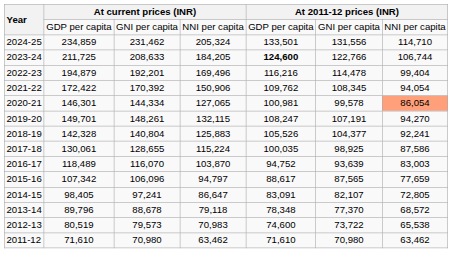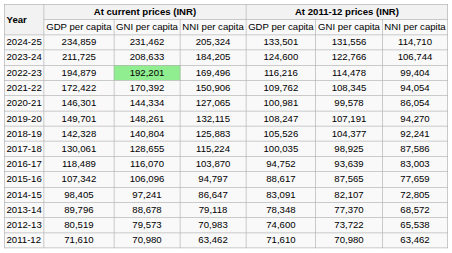(281, 57) bold -> (281, 57) normal
(147, 73) no background -> (147, 73) lightgreen background
(415, 103) lightsalmon background -> (415, 103) no background
